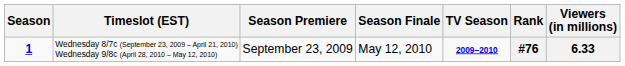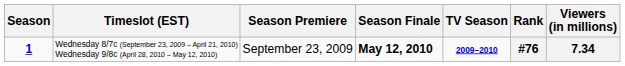(395, 49) normal -> (396, 49) bold
(583, 49) 6.33 -> (583, 49) 7.34
